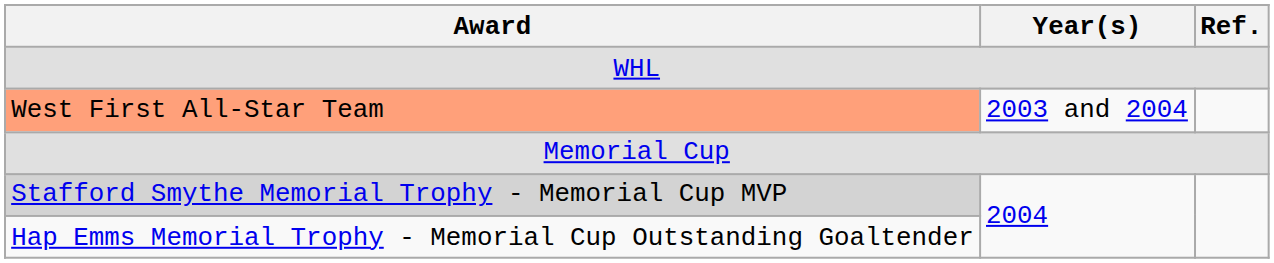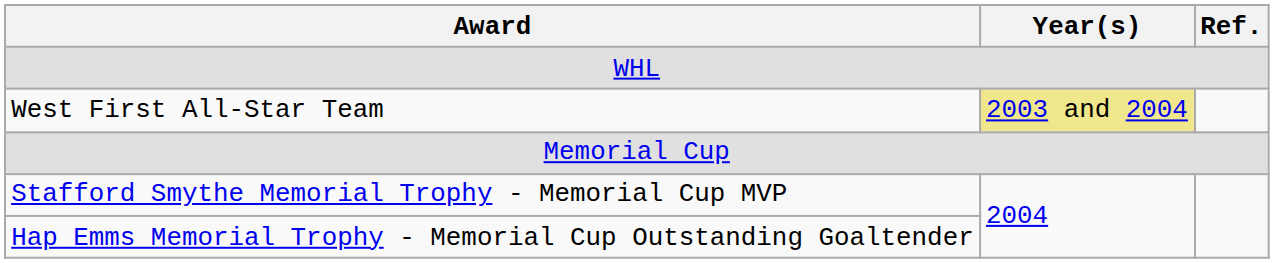(197, 110) lightsalmon background -> (197, 110) no background
(1087, 110) no background -> (1087, 110) khaki background
(399, 195) lightgrey background -> (399, 195) no background
